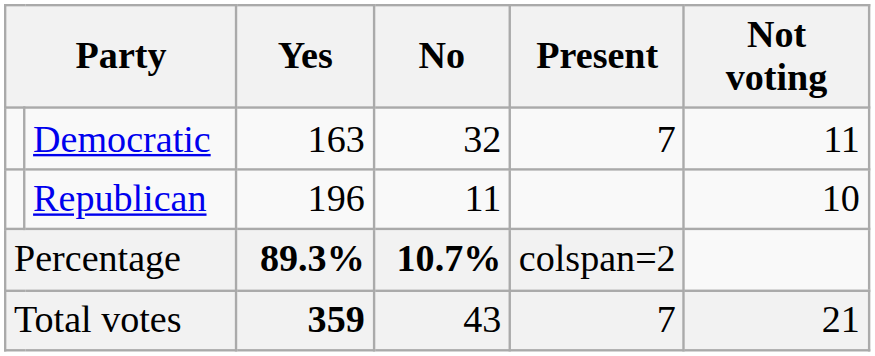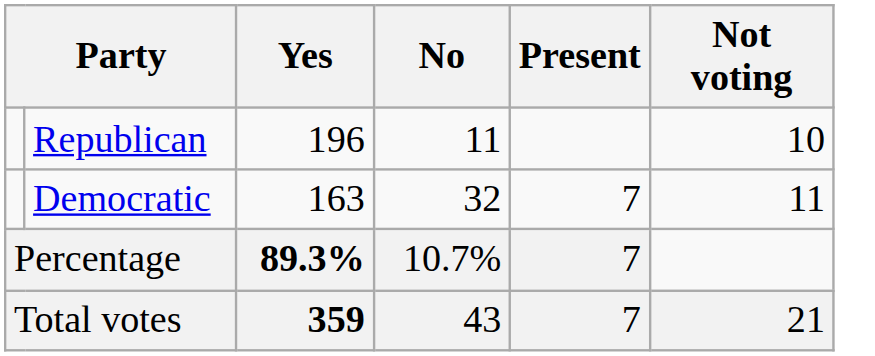rows swapped: (120, 198) <-> (122, 137)
(449, 258) bold -> (452, 258) normal
(597, 258) colspan=2 -> (631, 258) 7
